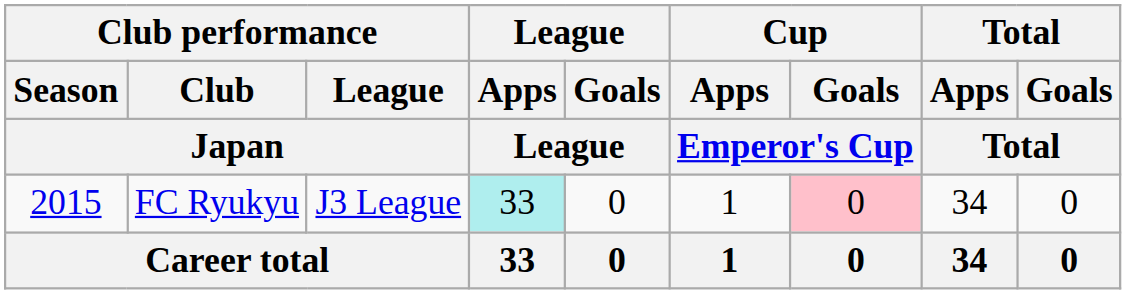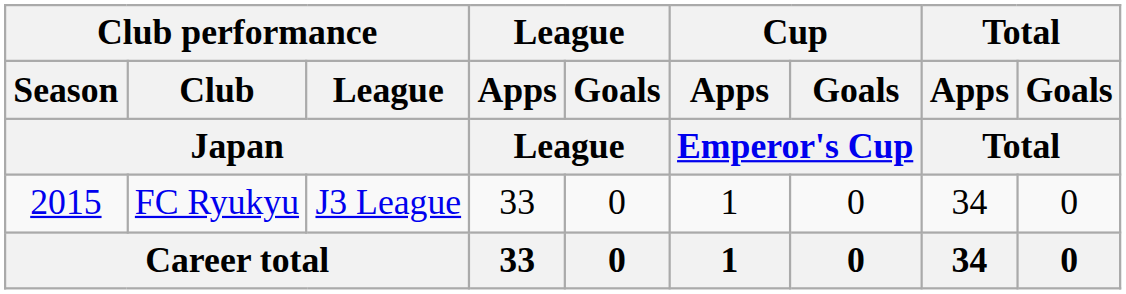(517, 202) paleturquoise background -> (517, 202) no background
(856, 202) pink background -> (856, 202) no background
